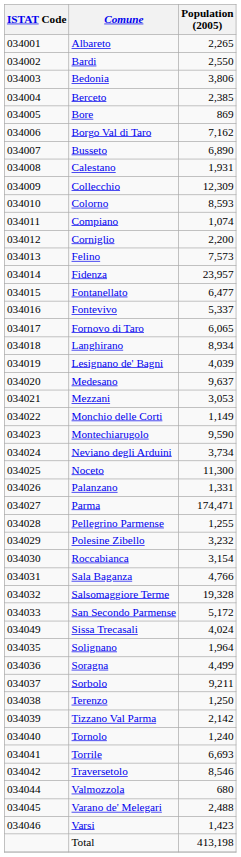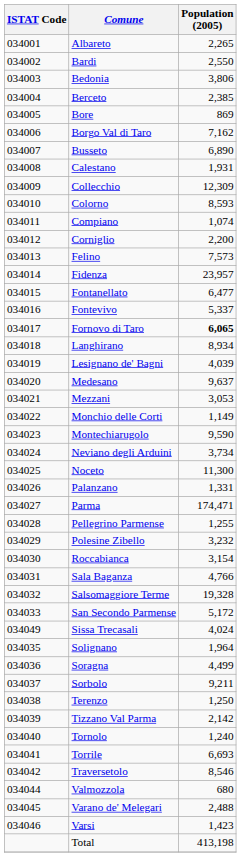(221, 327) normal -> (221, 327) bold
